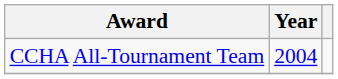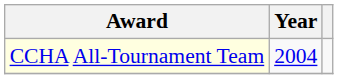(137, 55) no background -> (137, 55) lightyellow background
